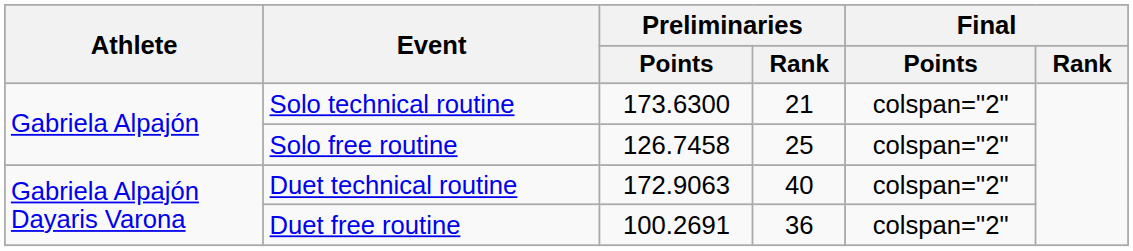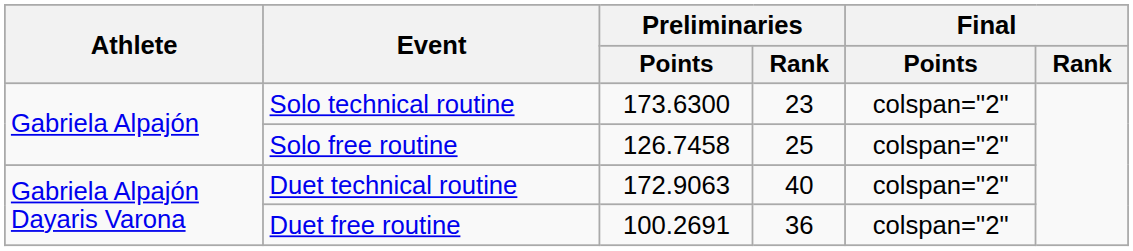(799, 104) 21 -> (799, 104) 23
